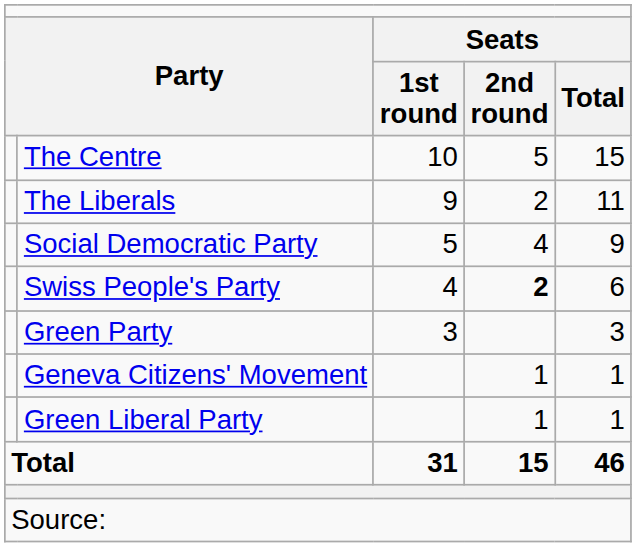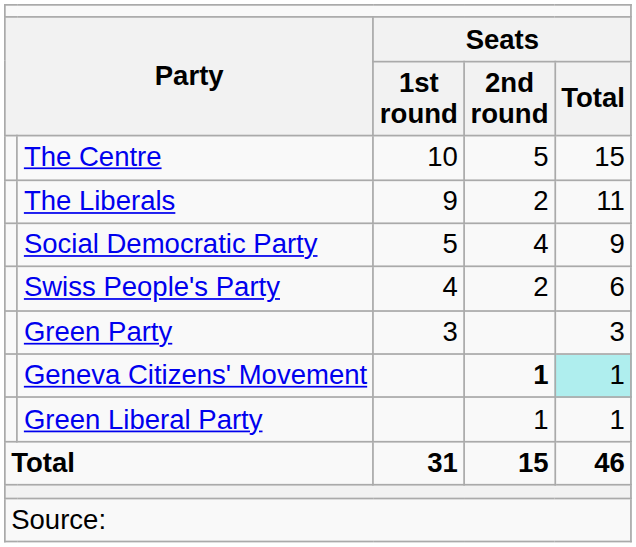(541, 288) bold -> (541, 288) normal
(541, 375) normal -> (541, 375) bold
(617, 375) no background -> (617, 375) paleturquoise background
